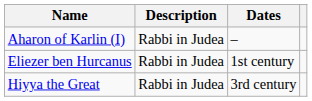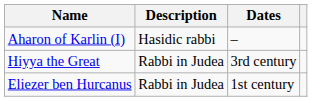(181, 38) Rabbi in Judea -> (177, 38) Hasidic rabbi
rows swapped: (70, 61) <-> (54, 84)
